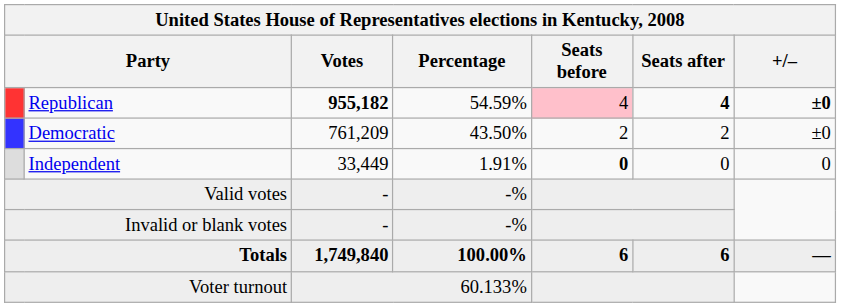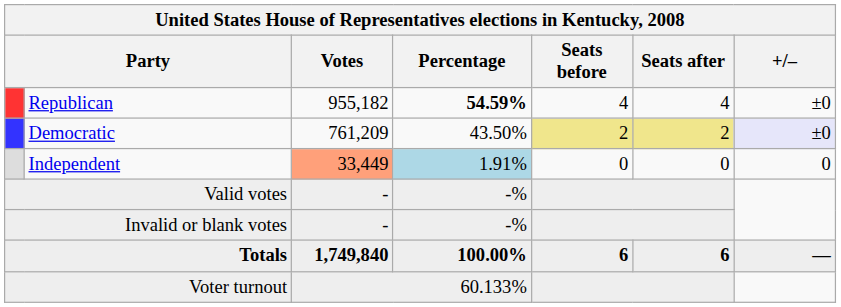(358, 103) bold -> (358, 103) normal
(498, 103) normal -> (497, 103) bold
(624, 103) pink background -> (624, 103) no background
(725, 103) bold -> (725, 103) normal
(821, 103) bold -> (821, 103) normal
(624, 133) no background -> (624, 133) khaki background
(725, 133) no background -> (725, 133) khaki background
(821, 133) no background -> (821, 133) lavender background
(363, 164) no background -> (363, 164) lightsalmon background
(503, 164) no background -> (503, 164) lightblue background
(624, 164) bold -> (624, 164) normal
